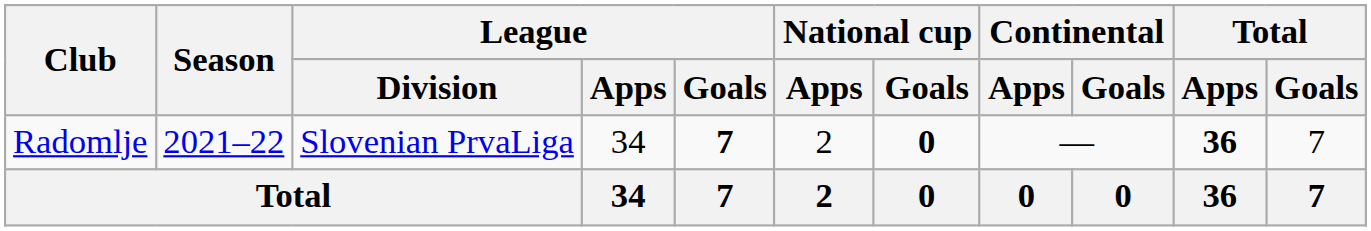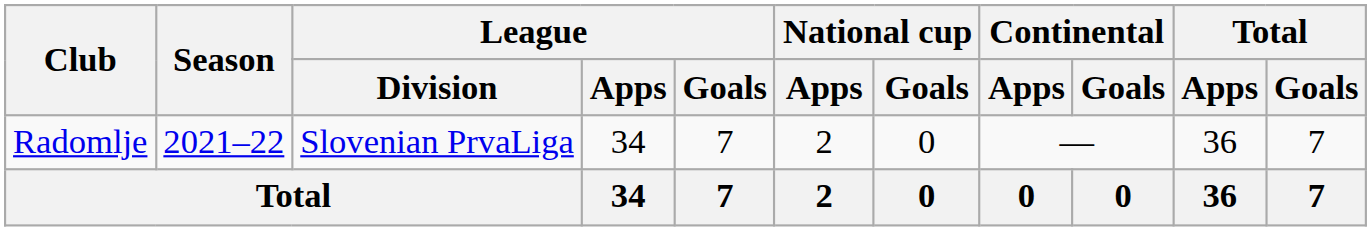(725, 141) bold -> (725, 141) normal
(927, 141) bold -> (927, 141) normal
(1220, 141) bold -> (1220, 141) normal
